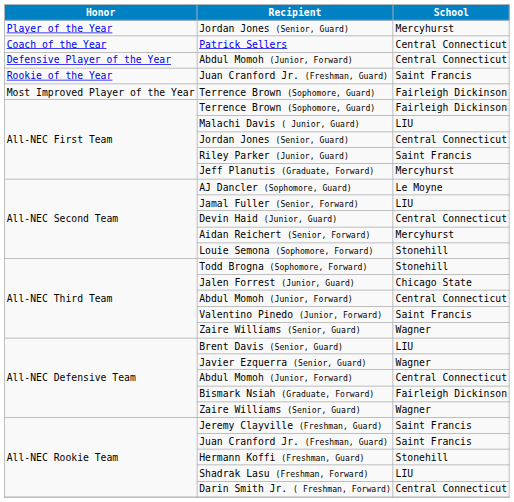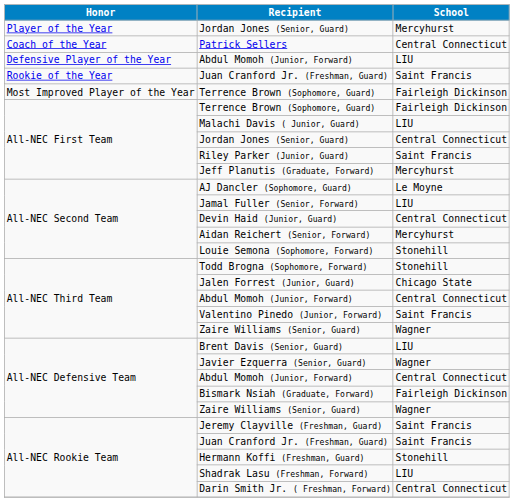(451, 60) Central Connecticut -> (404, 60) LIU
